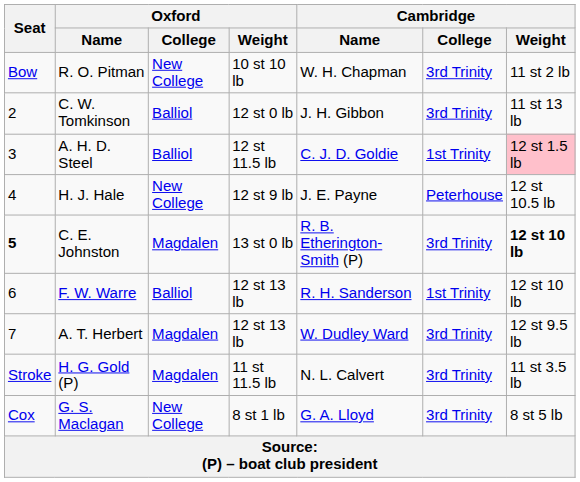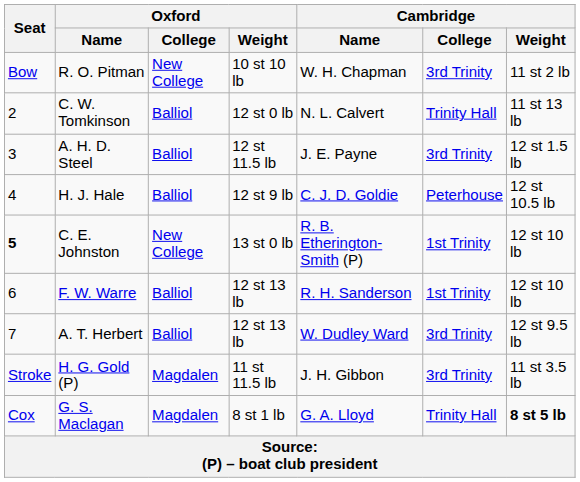(342, 113) J. H. Gibbon -> (342, 113) N. L. Calvert
(459, 113) 3rd Trinity -> (461, 113) Trinity Hall
(349, 154) C. J. D. Goldie -> (339, 154) J. E. Payne
(458, 154) 1st Trinity -> (459, 154) 3rd Trinity
(539, 154) pink background -> (539, 154) no background
(178, 194) New College -> (172, 194) Balliol
(339, 194) J. E. Payne -> (349, 194) C. J. D. Goldie
(185, 244) Magdalen -> (178, 244) New College
(459, 244) 3rd Trinity -> (458, 244) 1st Trinity
(538, 244) bold -> (537, 244) normal
(185, 334) Magdalen -> (172, 334) Balliol
(342, 374) N. L. Calvert -> (342, 374) J. H. Gibbon
(178, 415) New College -> (185, 415) Magdalen
(459, 415) 3rd Trinity -> (461, 415) Trinity Hall
(536, 415) normal -> (538, 415) bold
